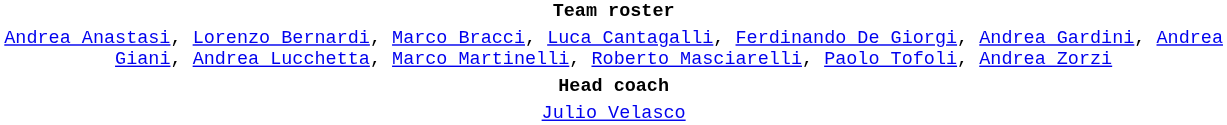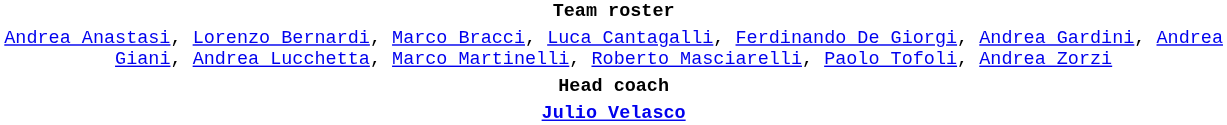(614, 113) normal -> (614, 113) bold
